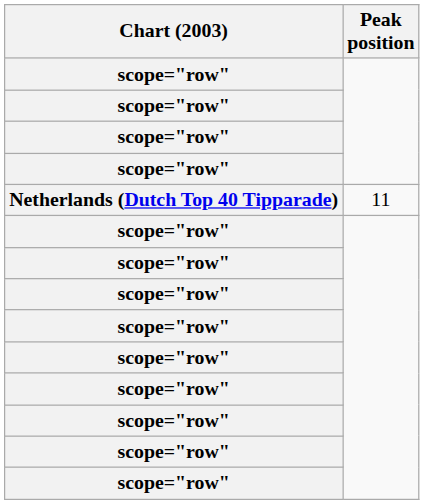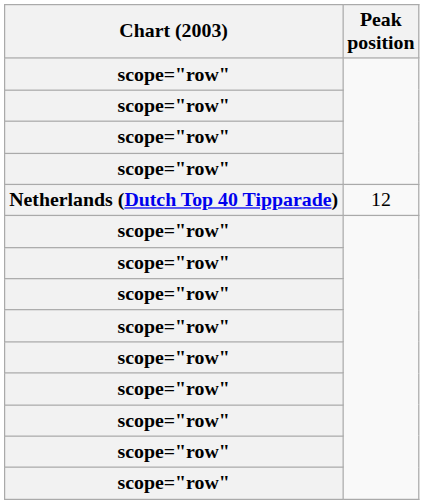(381, 199) 11 -> (381, 199) 12
